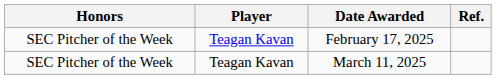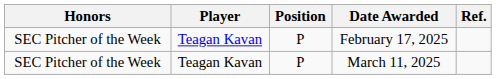+ column: (300, 16)
